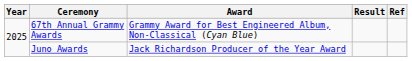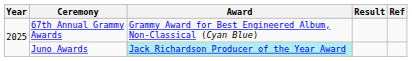(237, 49) no background -> (237, 49) paleturquoise background
